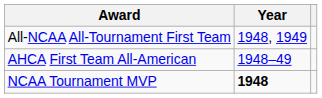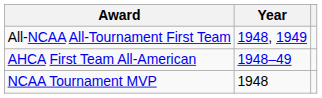(253, 81) bold -> (253, 81) normal
